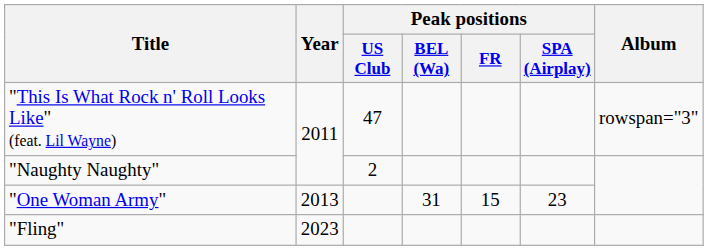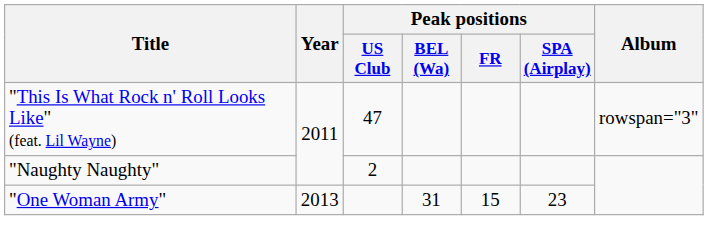- row: (37, 229)
